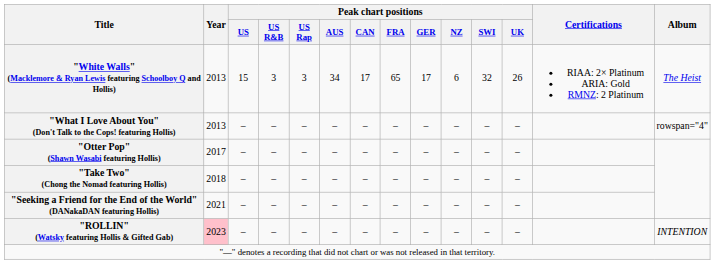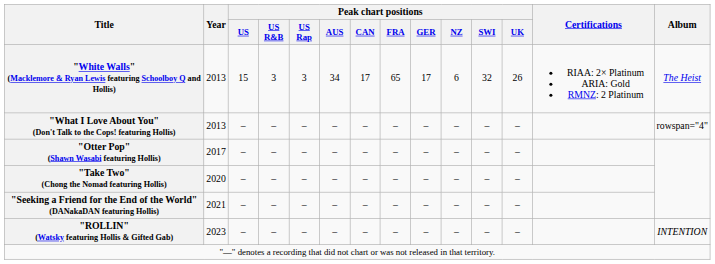(216, 178) 2018 -> (216, 178) 2020
(216, 231) pink background -> (216, 231) no background
